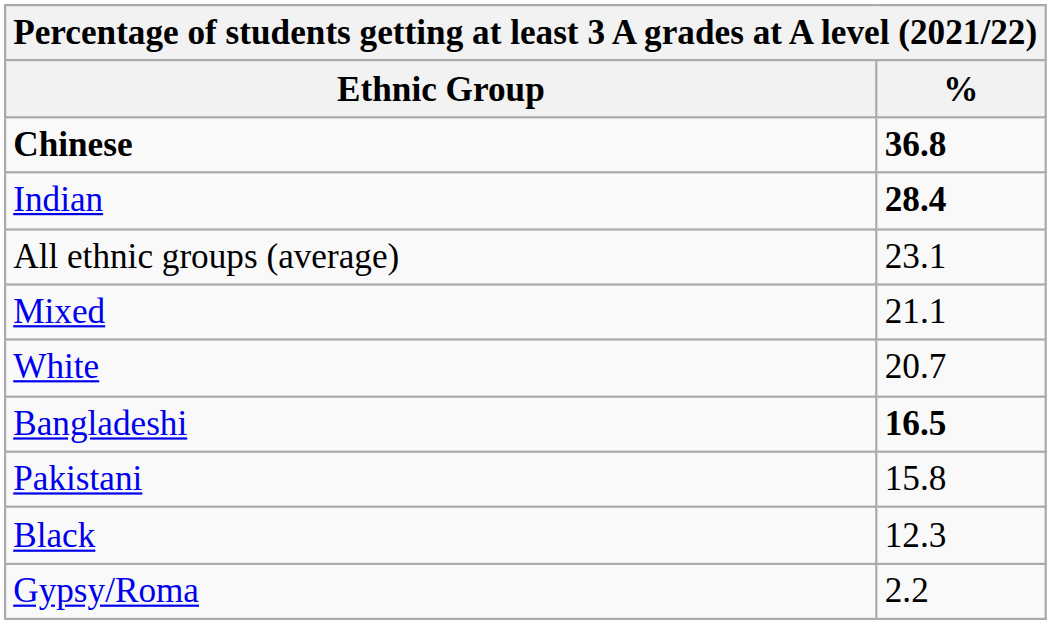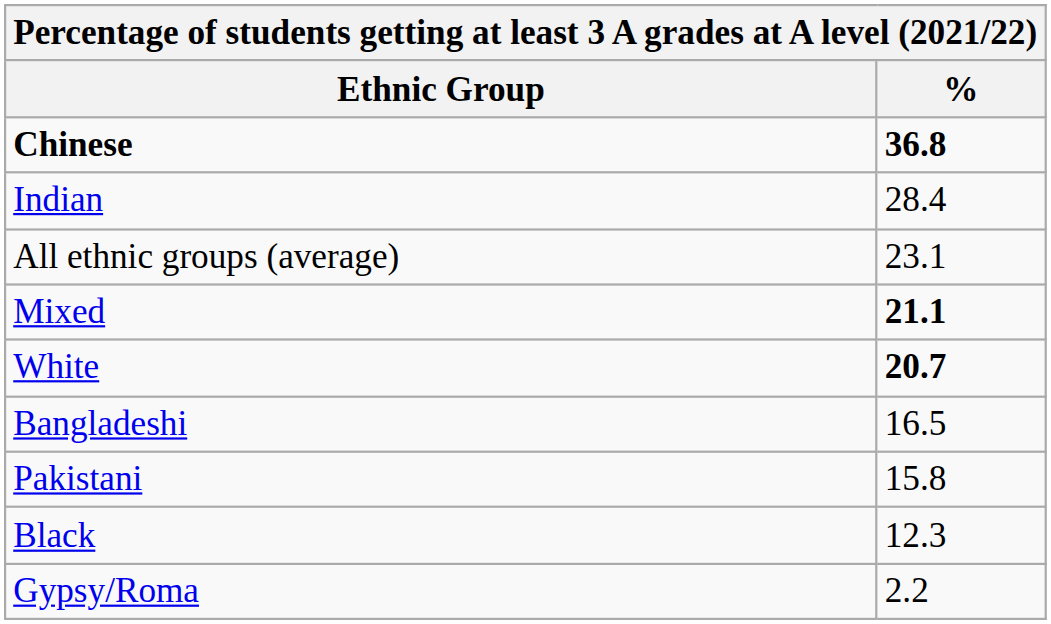(916, 199) bold -> (916, 199) normal
(916, 311) normal -> (916, 311) bold
(916, 367) normal -> (916, 367) bold
(916, 423) bold -> (916, 423) normal
